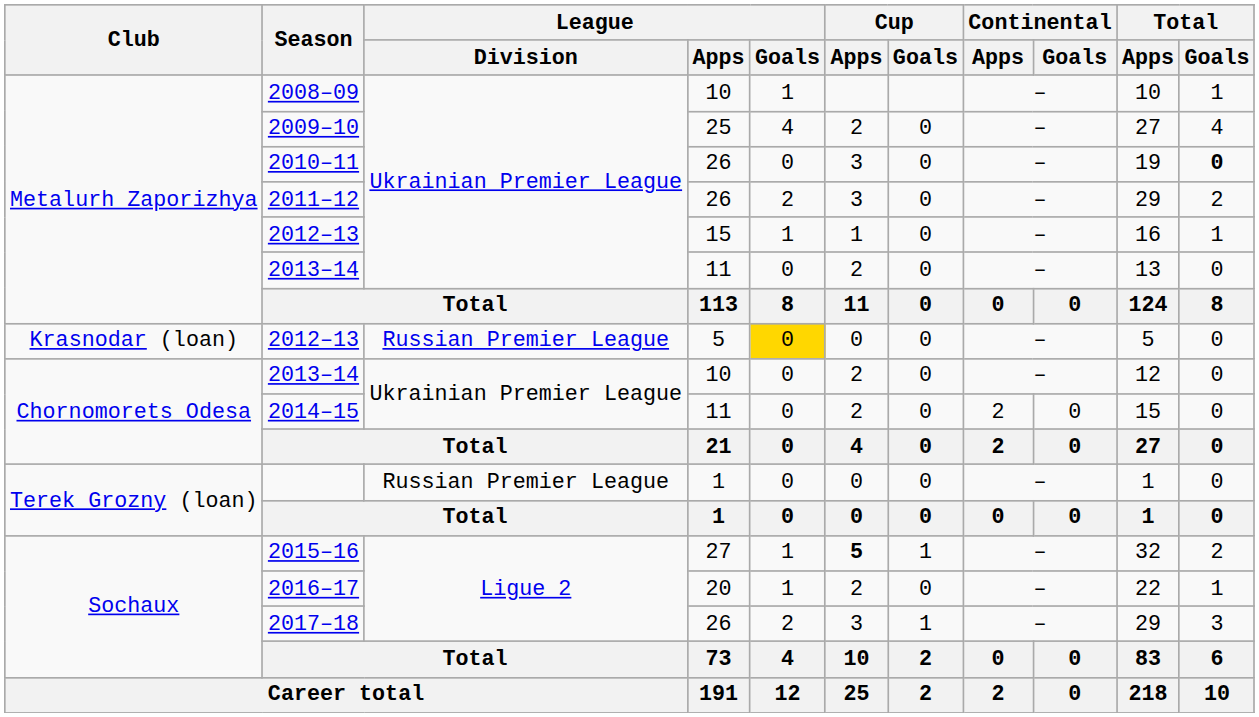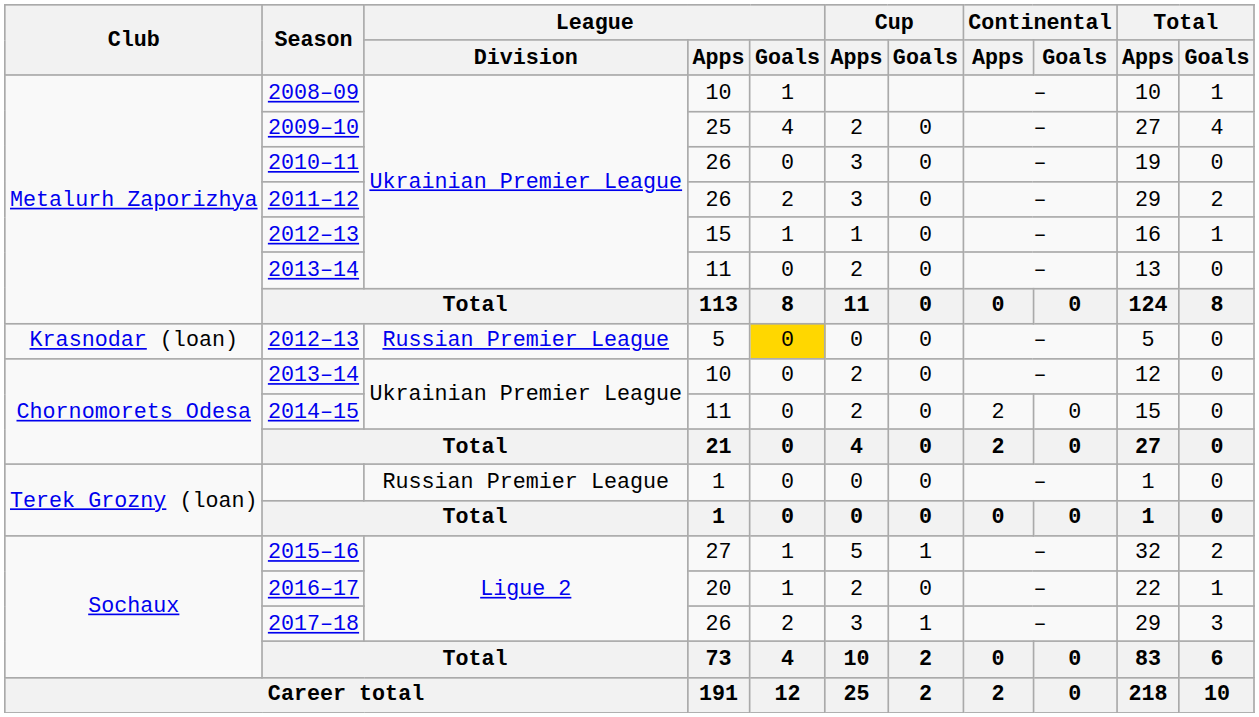(1217, 164) bold -> (1217, 164) normal
(856, 553) bold -> (856, 553) normal
